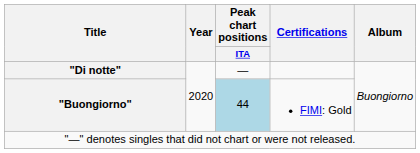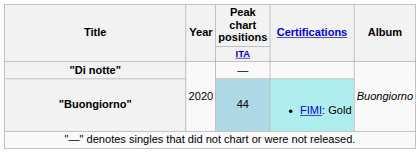(312, 111) no background -> (312, 111) paleturquoise background
